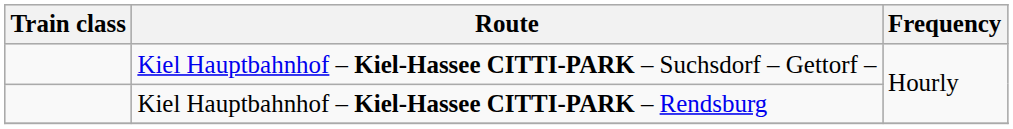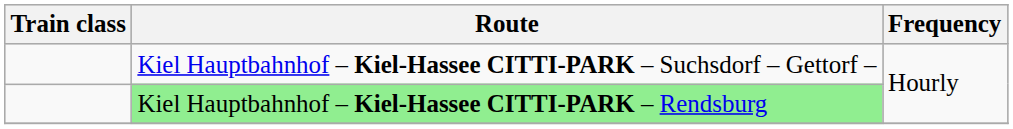(452, 103) no background -> (452, 103) lightgreen background
